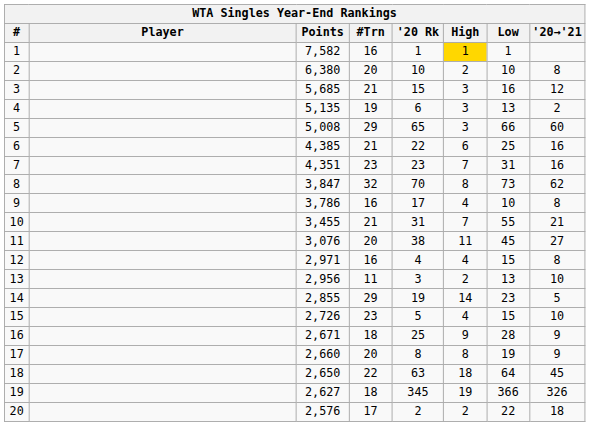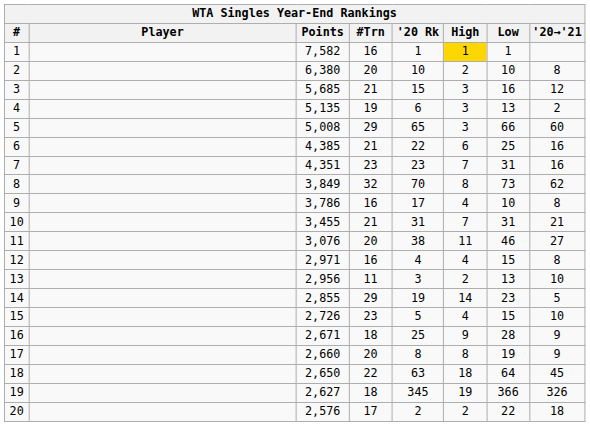(323, 185) 3,847 -> (323, 185) 3,849
(508, 223) 55 -> (508, 223) 31
(508, 242) 45 -> (508, 242) 46
